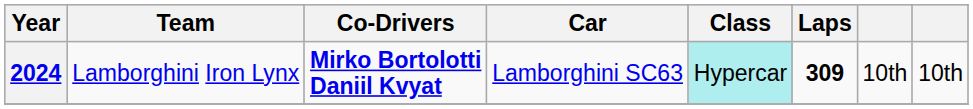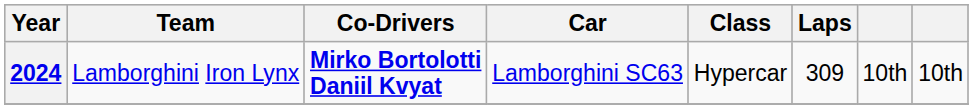(740, 73) paleturquoise background -> (740, 73) no background
(825, 73) bold -> (825, 73) normal
